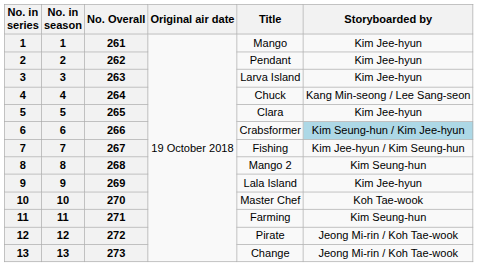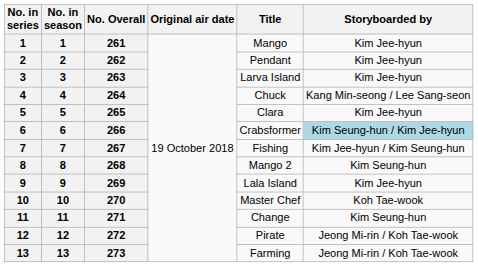(270, 218) Farming -> (270, 218) Change
(270, 253) Change -> (270, 253) Farming
